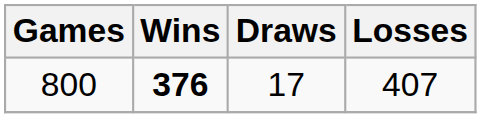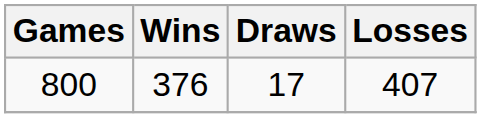(180, 84) bold -> (180, 84) normal
